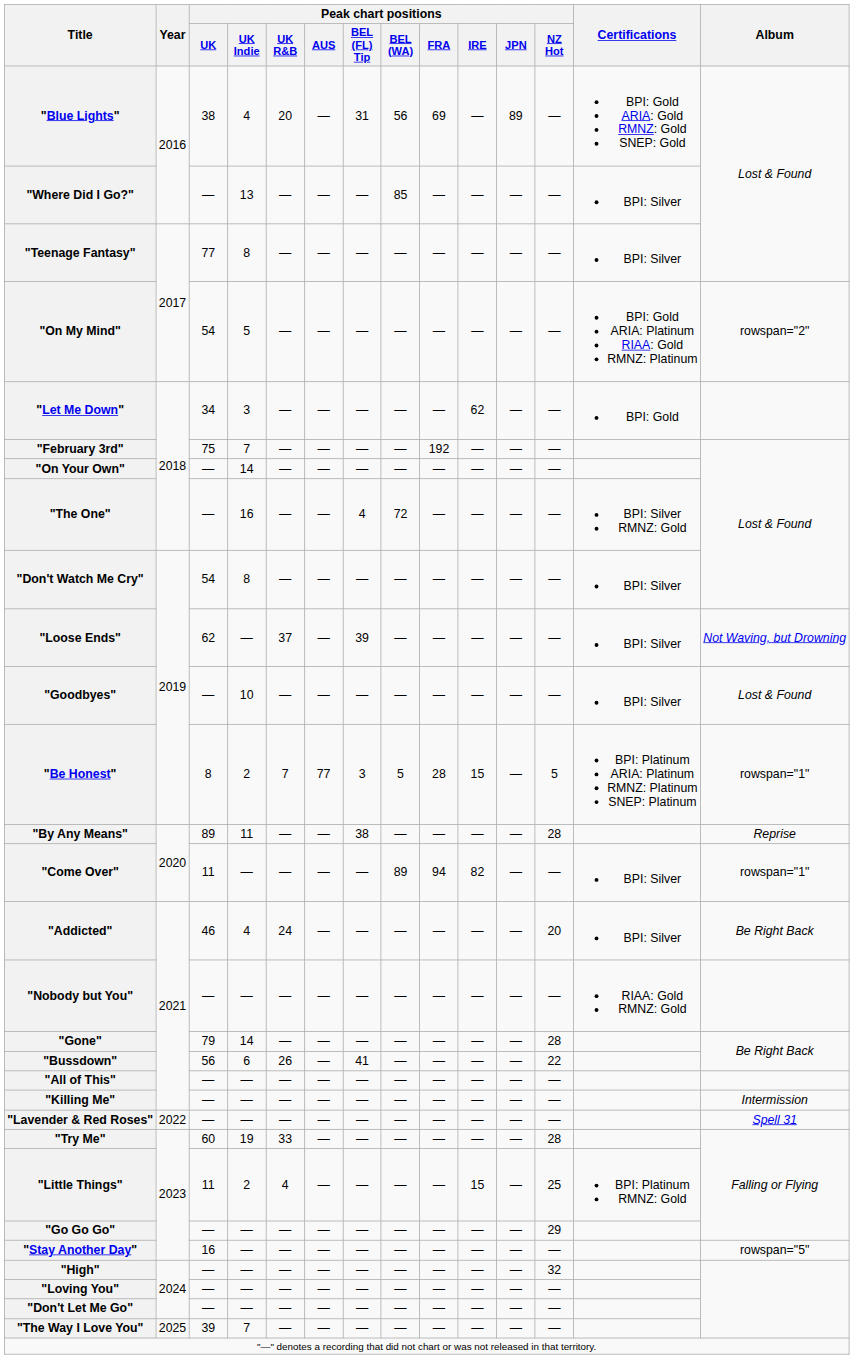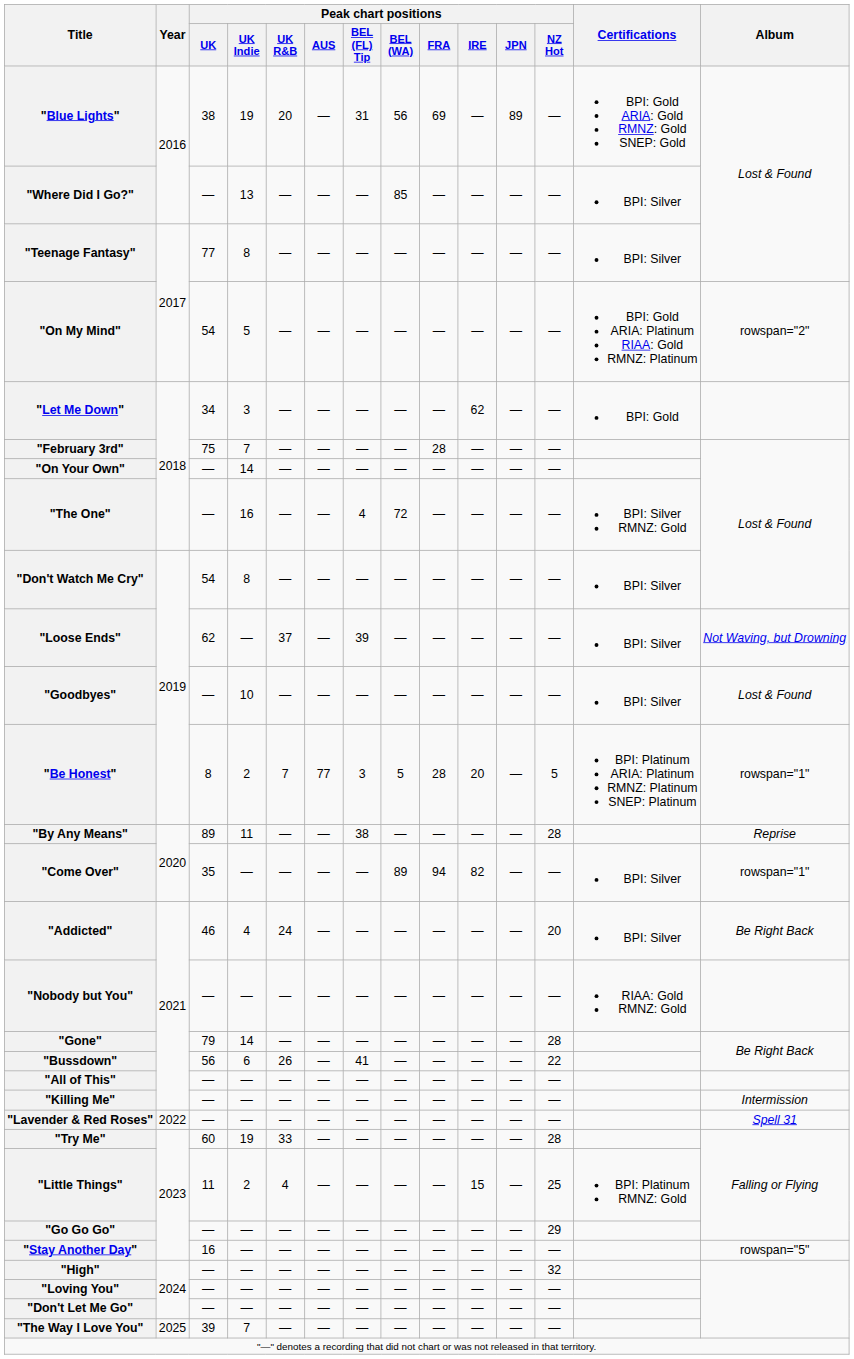(247, 116) 4 -> (247, 116) 19
(439, 449) 192 -> (439, 449) 28
(477, 774) 15 -> (477, 774) 20
(208, 872) 11 -> (208, 872) 35
